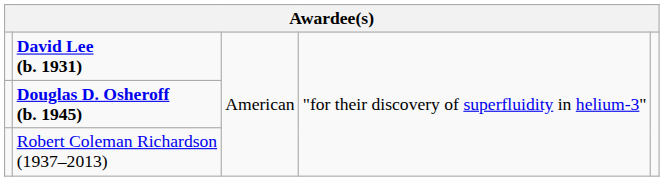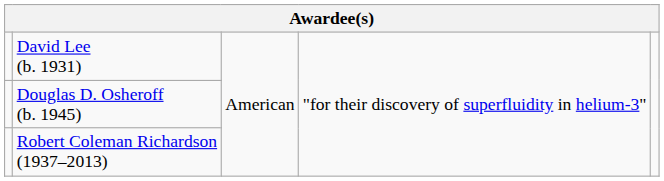(55, 56) bold -> (54, 56) normal
(93, 103) bold -> (90, 103) normal
